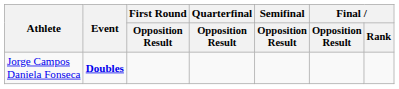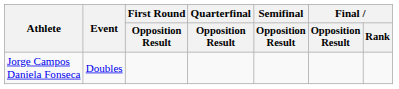(105, 68) bold -> (104, 68) normal
